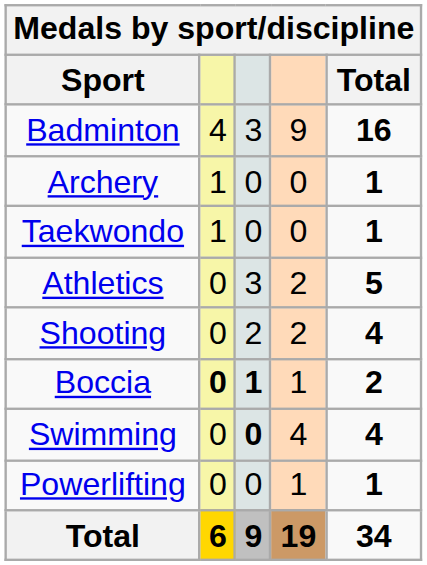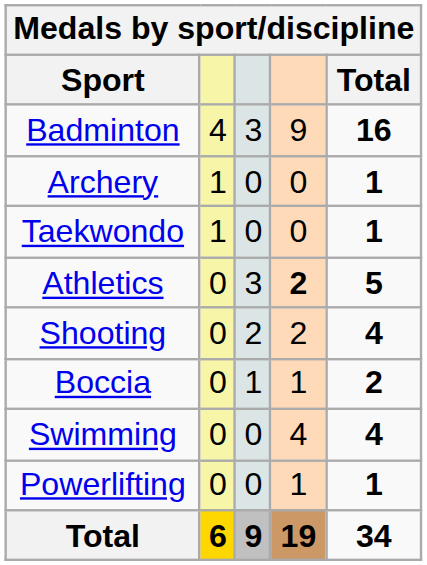(298, 283) normal -> (298, 283) bold
(218, 384) bold -> (218, 384) normal
(253, 384) bold -> (253, 384) normal
(253, 434) bold -> (253, 434) normal
